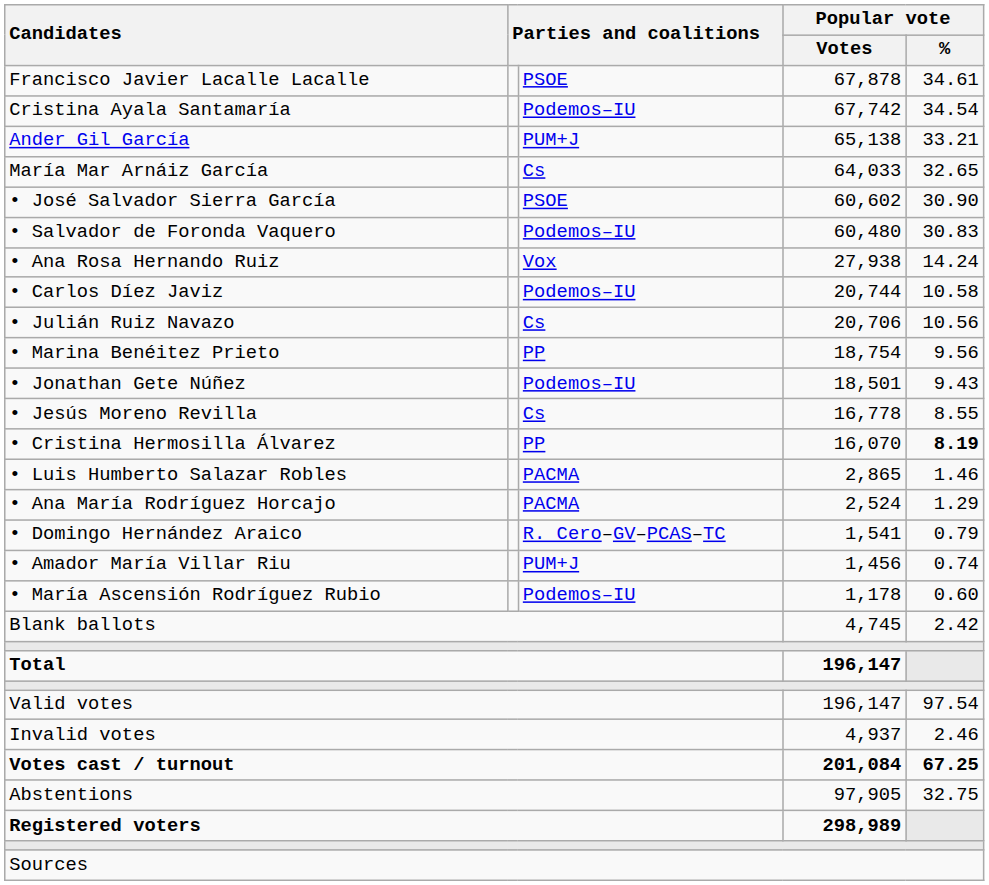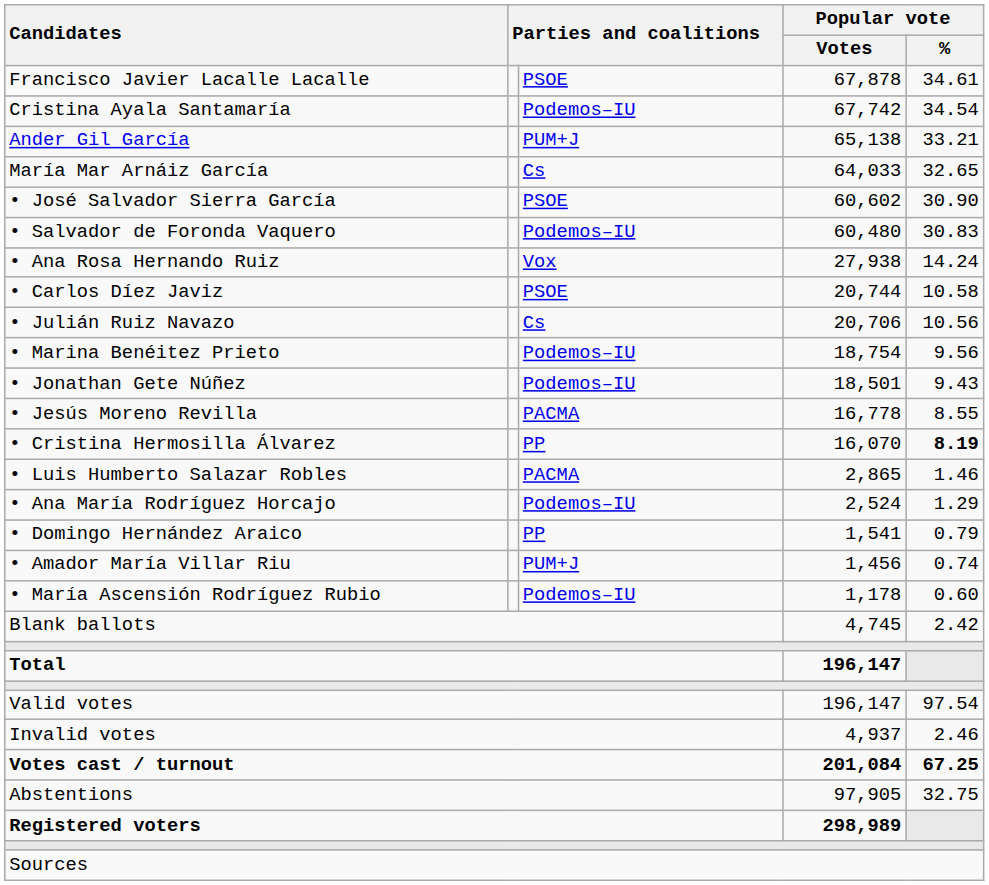(579, 293) Podemos–IU -> (545, 293) PSOE
(534, 354) PP -> (579, 354) Podemos–IU
(534, 414) Cs -> (551, 414) PACMA
(551, 505) PACMA -> (579, 505) Podemos–IU
(624, 535) R. Cero–GV–PCAS–TC -> (534, 535) PP
